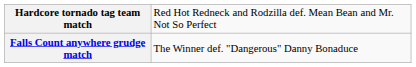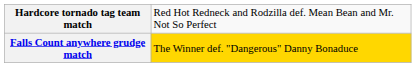(256, 48) no background -> (256, 48) gold background
